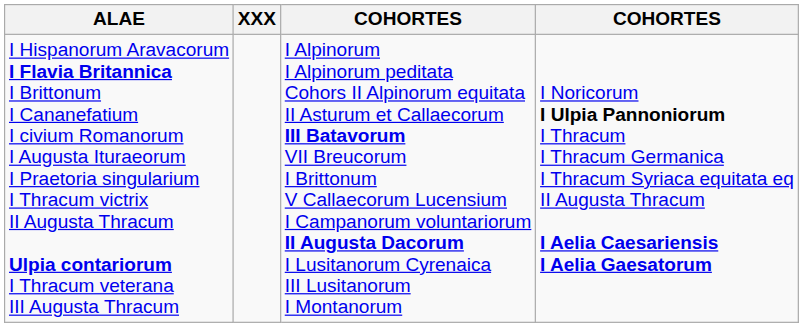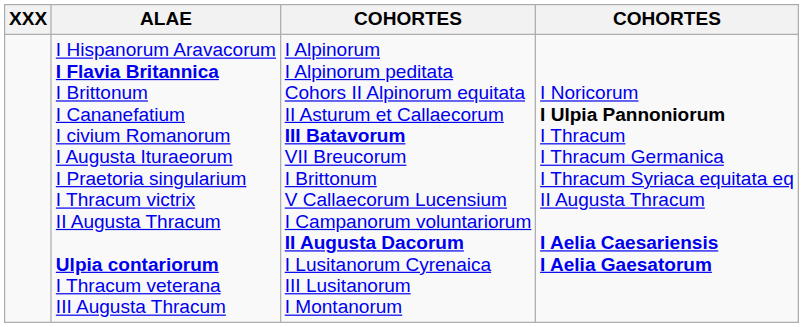columns swapped: (119, 19) <-> (257, 19)
